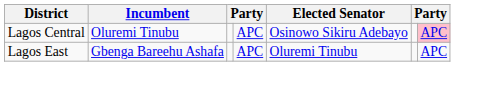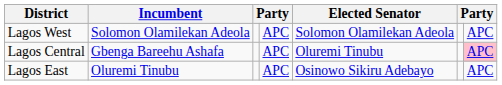+ row: (39, 33)
(135, 33) Oluremi Tinubu -> (157, 52) Gbenga Bareehu Ashafa
(339, 33) Osinowo Sikiru Adebayo -> (339, 52) Oluremi Tinubu
(157, 52) Gbenga Bareehu Ashafa -> (135, 71) Oluremi Tinubu
(313, 52) Oluremi Tinubu -> (365, 71) Osinowo Sikiru Adebayo
